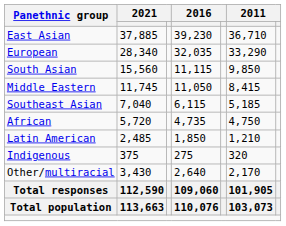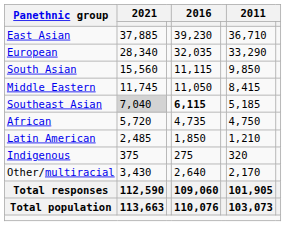(136, 104) no background -> (136, 104) lightgrey background
(190, 104) normal -> (190, 104) bold
